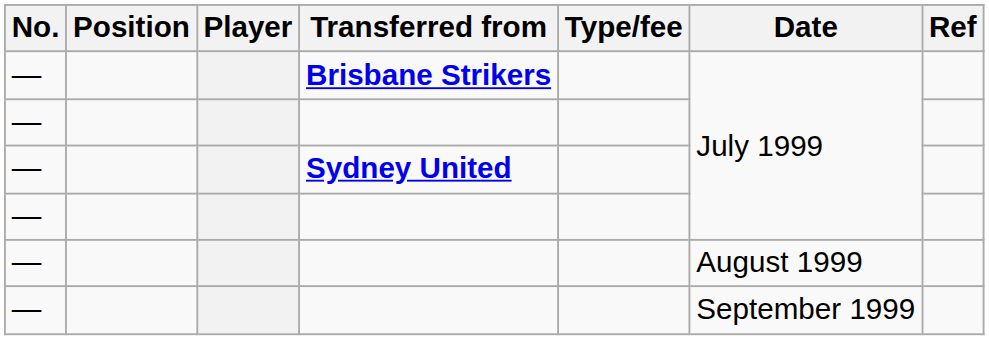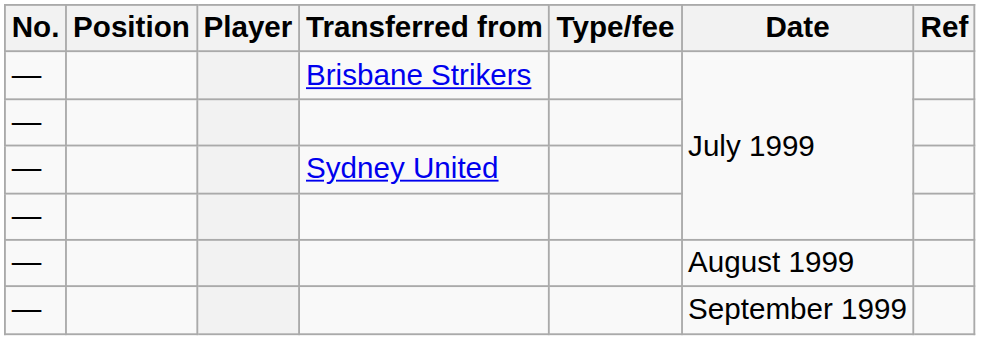(429, 74) bold -> (419, 74) normal
(409, 168) bold -> (402, 168) normal
